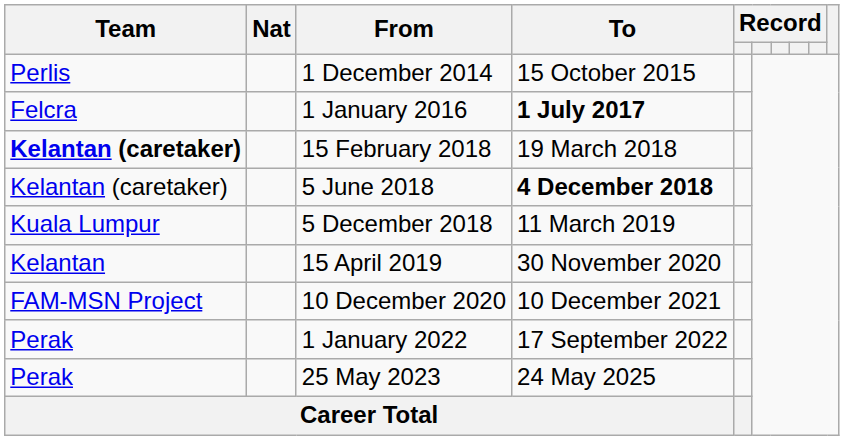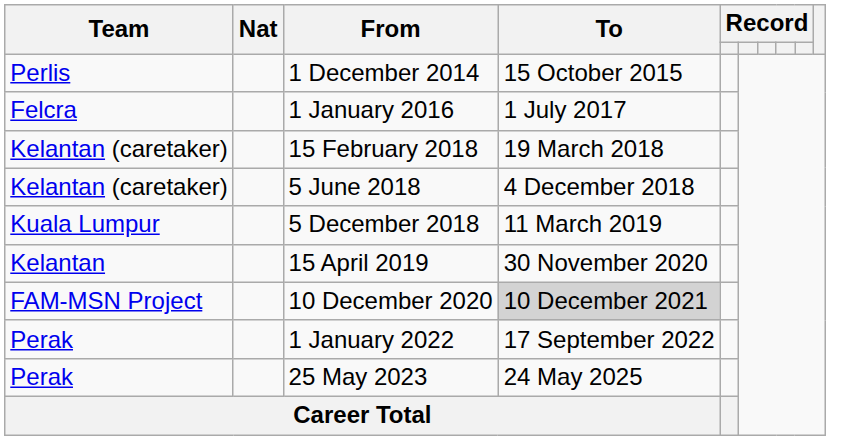(581, 110) bold -> (565, 110) normal
(126, 148) bold -> (119, 148) normal
(615, 186) bold -> (599, 186) normal
(619, 301) no background -> (606, 301) lightgrey background
